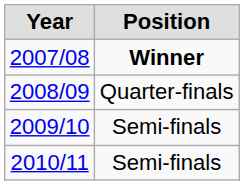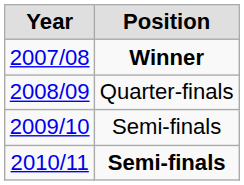(167, 162) normal -> (167, 162) bold
